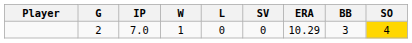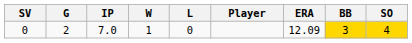columns swapped: (41, 13) <-> (263, 13)
(304, 30) 10.29 -> (304, 30) 12.09
(345, 30) no background -> (345, 30) gold background
